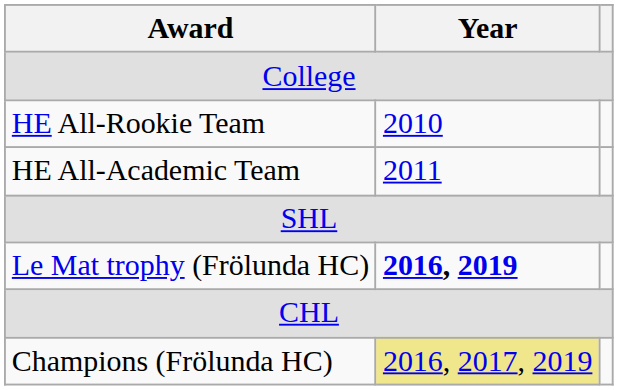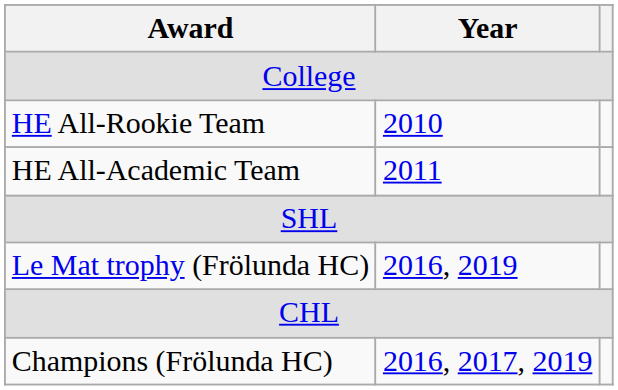(450, 265) bold -> (450, 265) normal
(488, 360) khaki background -> (488, 360) no background
